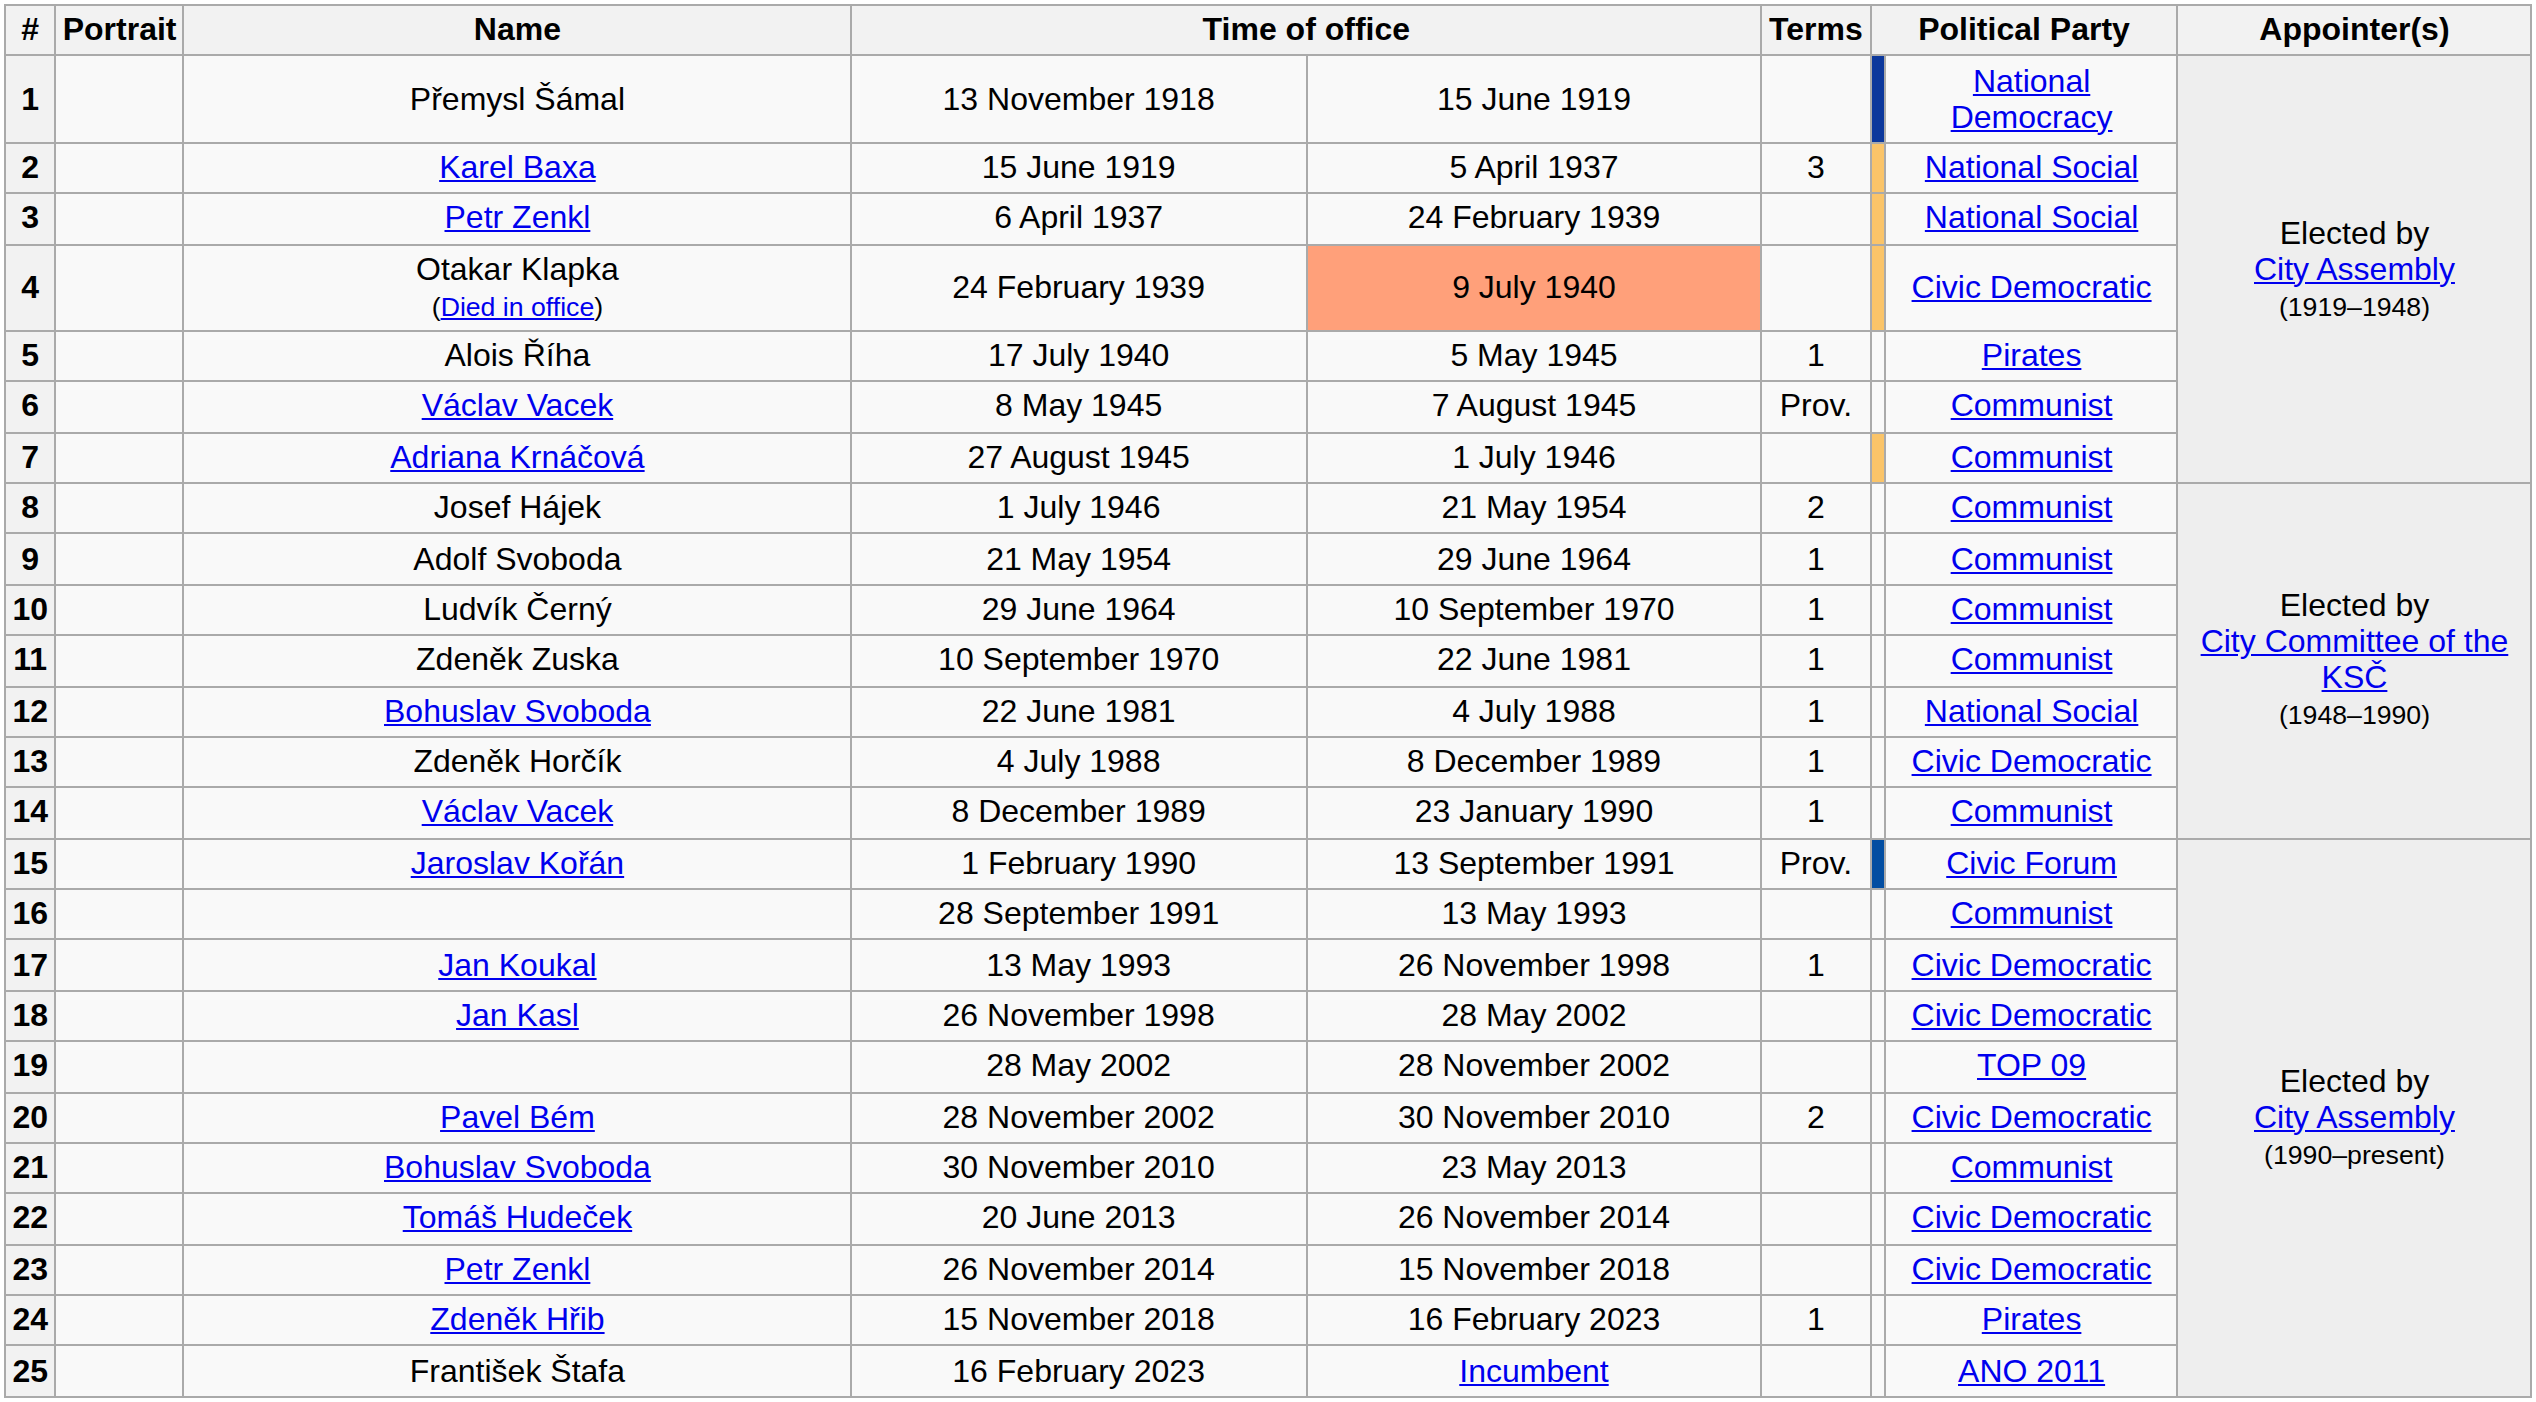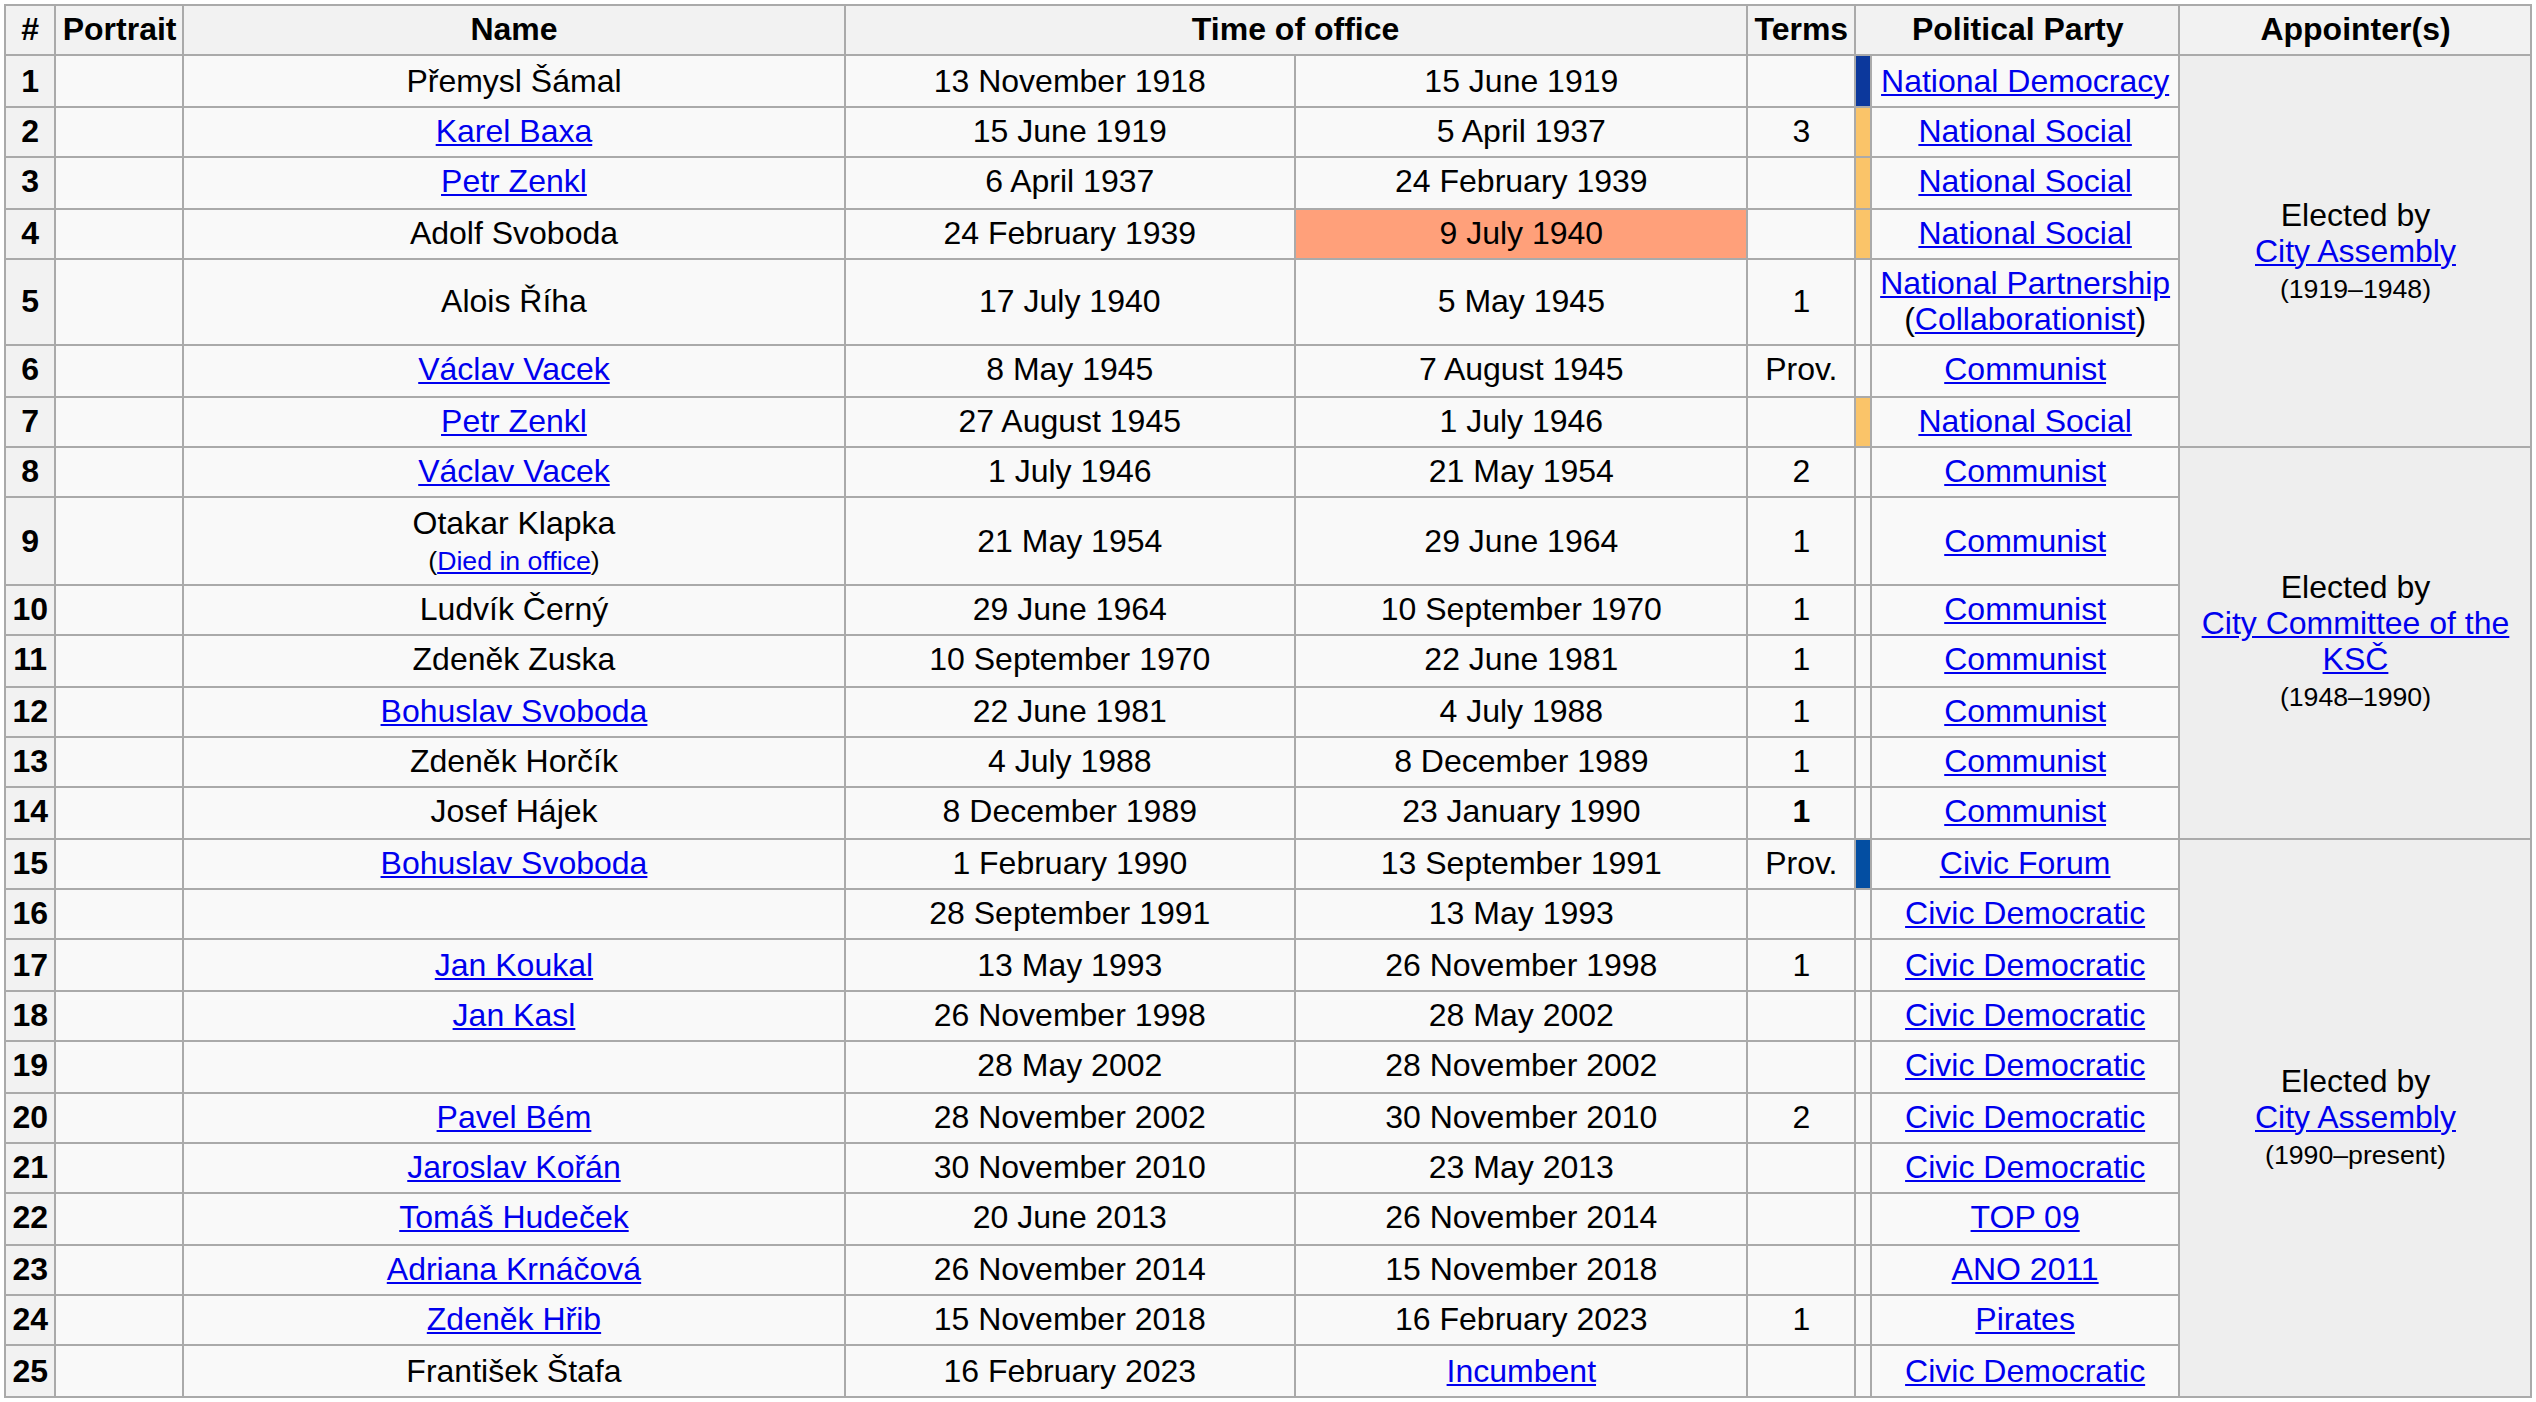(517, 286) Otakar Klapka (Died in office) -> (514, 232) Adolf Svoboda
(2032, 286) Civic Democratic -> (2025, 232) National Social
(2032, 355) Pirates -> (2025, 301) National Partnership (Collaborationist)
(517, 457) Adriana Krnáčová -> (514, 421) Petr Zenkl
(2032, 457) Communist -> (2025, 421) National Social
(517, 507) Josef Hájek -> (514, 471) Václav Vacek
(517, 558) Adolf Svoboda -> (514, 540) Otakar Klapka (Died in office)
(2032, 710) National Social -> (2025, 710) Communist
(2032, 761) Civic Democratic -> (2025, 761) Communist
(517, 812) Václav Vacek -> (514, 812) Josef Hájek
(1816, 812) normal -> (1801, 812) bold
(517, 863) Jaroslav Kořán -> (514, 863) Bohuslav Svoboda
(2032, 913) Communist -> (2025, 913) Civic Democratic
(2032, 1066) TOP 09 -> (2025, 1066) Civic Democratic
(517, 1167) Bohuslav Svoboda -> (514, 1167) Jaroslav Kořán
(2032, 1167) Communist -> (2025, 1167) Civic Democratic
(2032, 1218) Civic Democratic -> (2025, 1218) TOP 09
(517, 1269) Petr Zenkl -> (514, 1269) Adriana Krnáčová
(2032, 1269) Civic Democratic -> (2025, 1269) ANO 2011
(2032, 1370) ANO 2011 -> (2025, 1370) Civic Democratic
